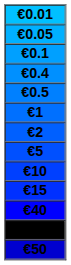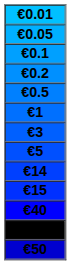(35, 73) €0.4 -> (35, 73) €0.2
(35, 132) €2 -> (35, 132) €3
(35, 171) €10 -> (35, 171) €14
